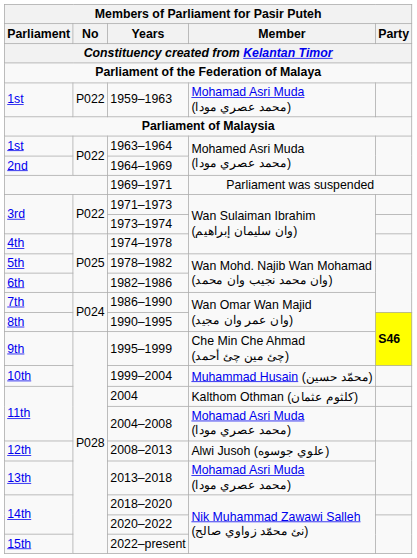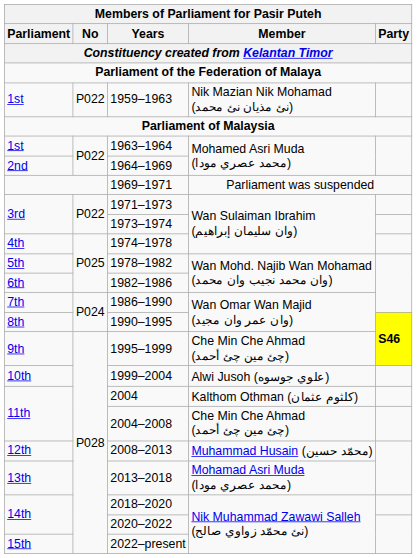(248, 99) Mohamad Asri Muda (محمد عصري مودا) -> (262, 99) Nik Mazian Nik Mohamad (نئ مذيان نئ محمد)
(282, 376) Muhammad Husain (محمّد حسين) -> (260, 376) Alwi Jusoh (علوي جوسوه)
(248, 423) Mohamad Asri Muda (محمد عصري مودا) -> (248, 423) Che Min Che Ahmad (چئ مين چئ أحمد)
(260, 451) Alwi Jusoh (علوي جوسوه) -> (282, 451) Muhammad Husain (محمّد حسين)
